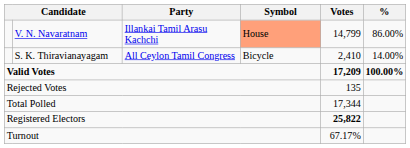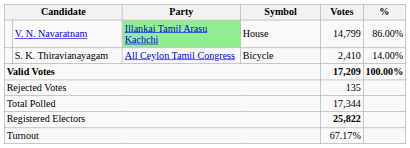(166, 34) no background -> (166, 34) lightgreen background
(256, 34) lightsalmon background -> (256, 34) no background
